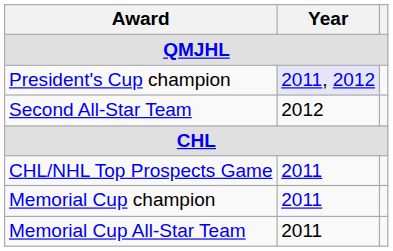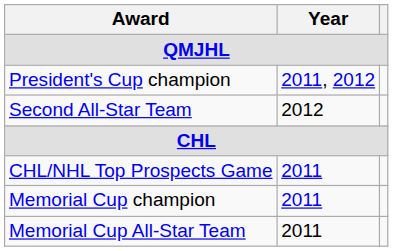(328, 79) lavender background -> (328, 79) no background
